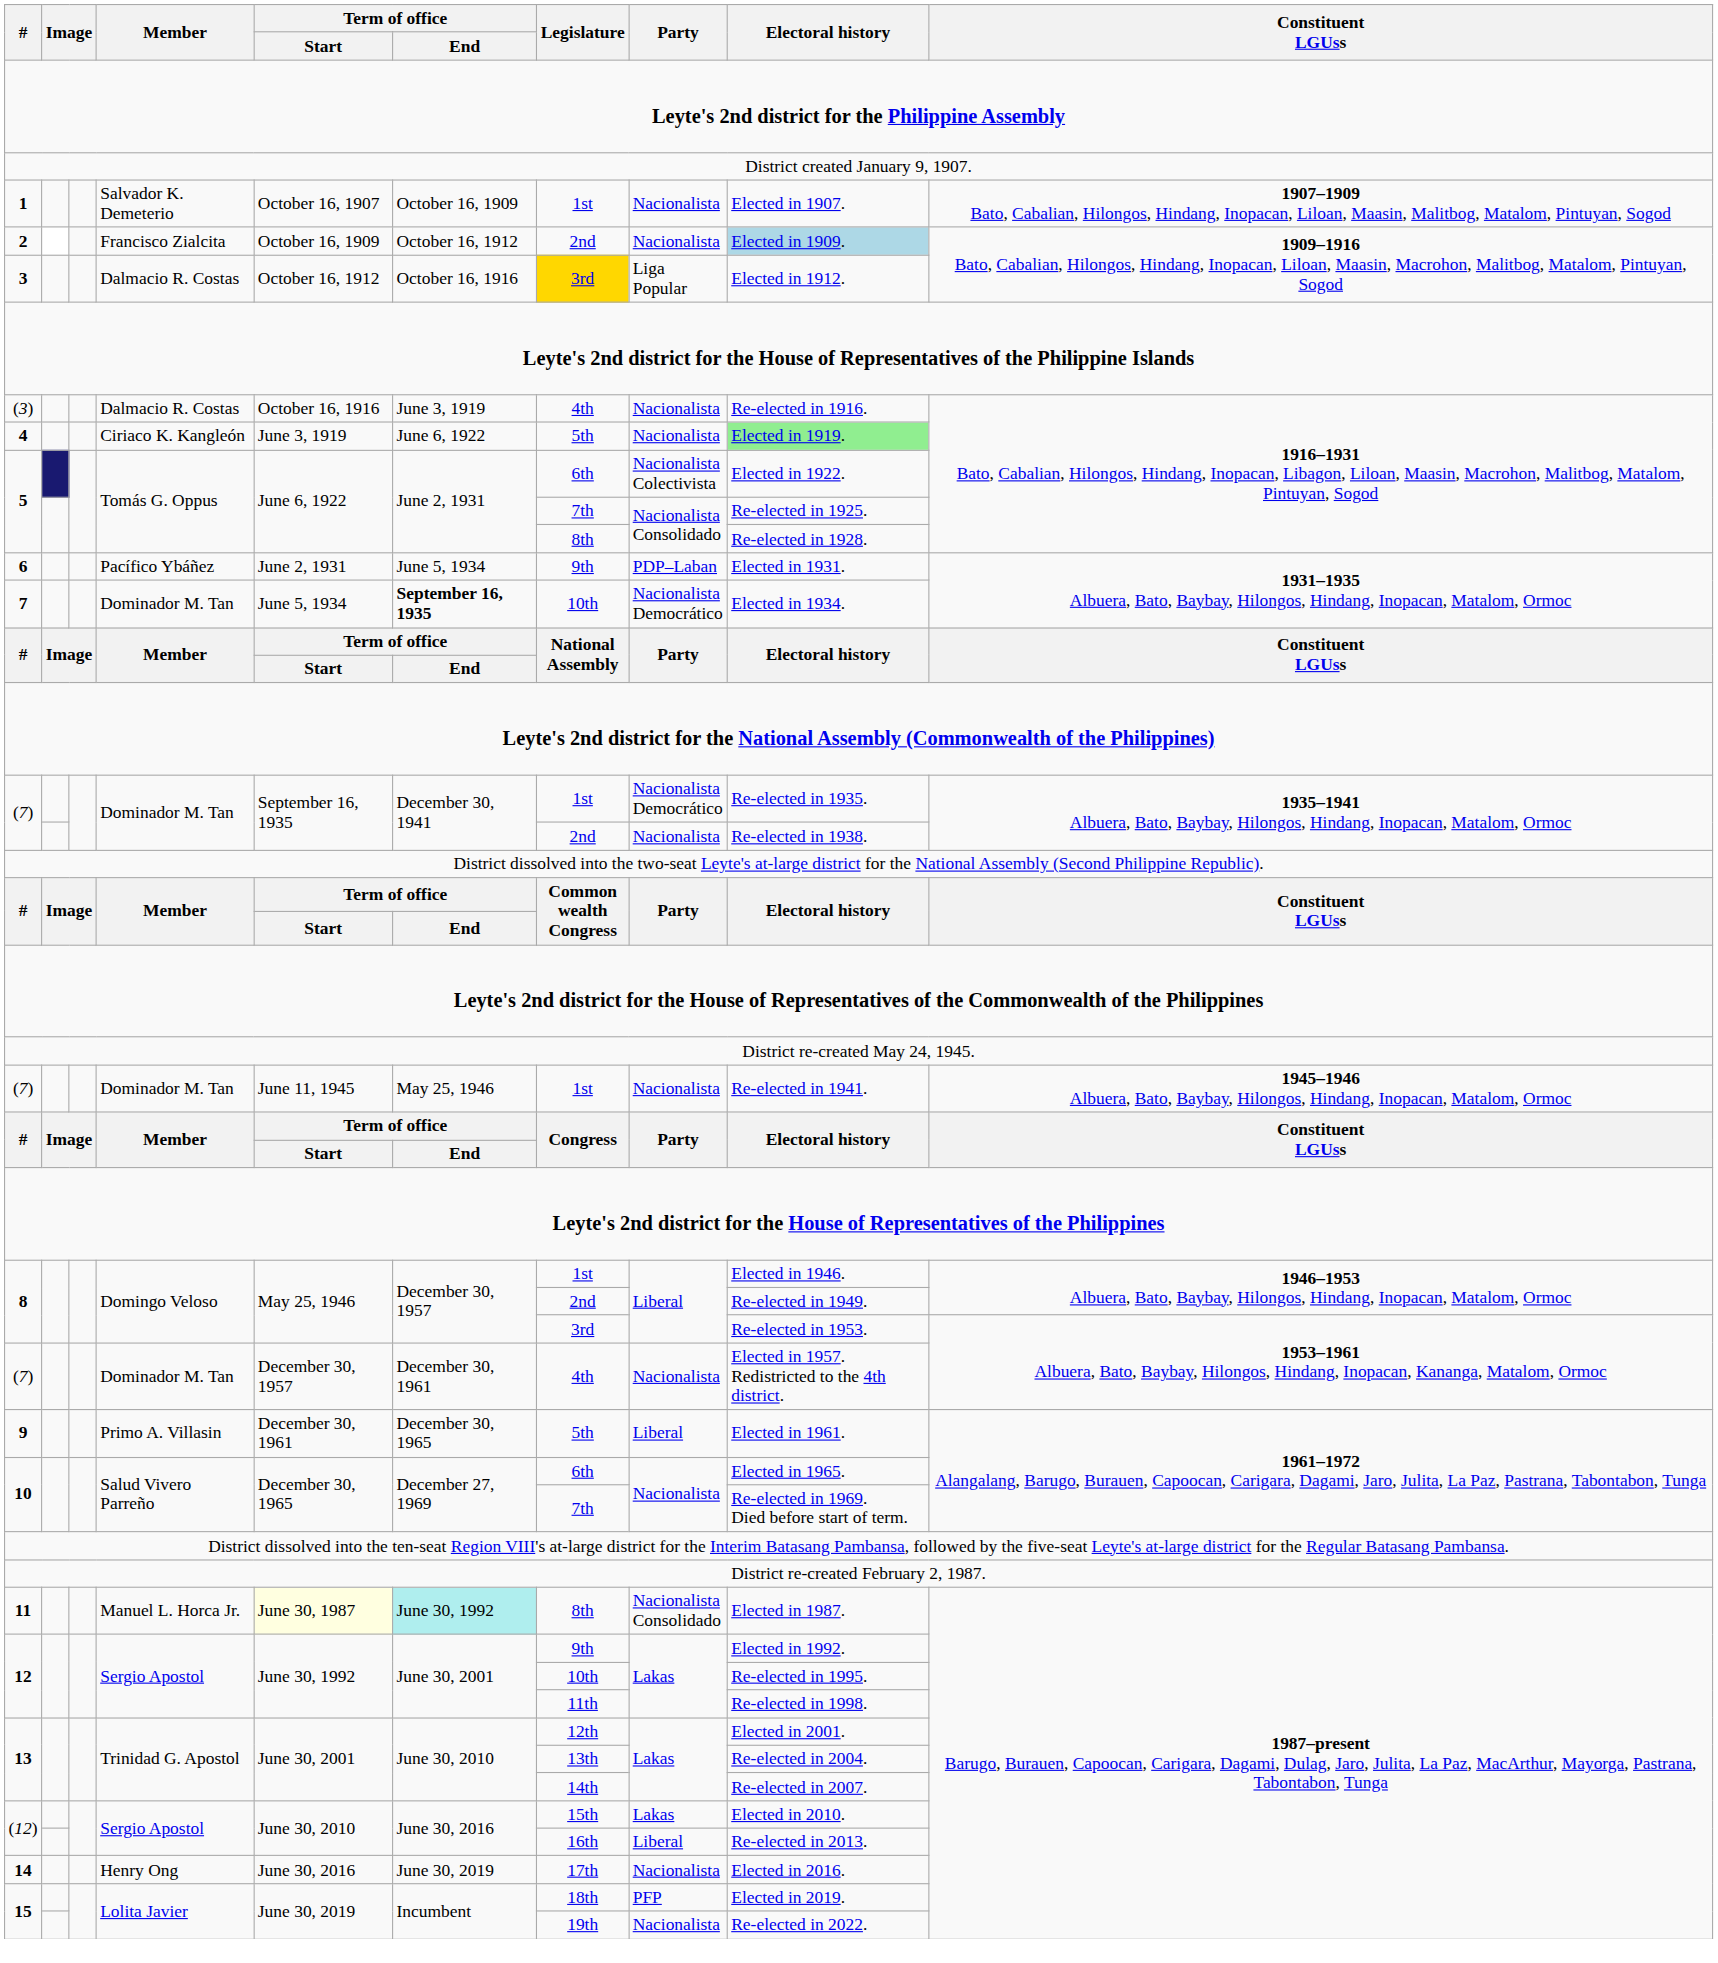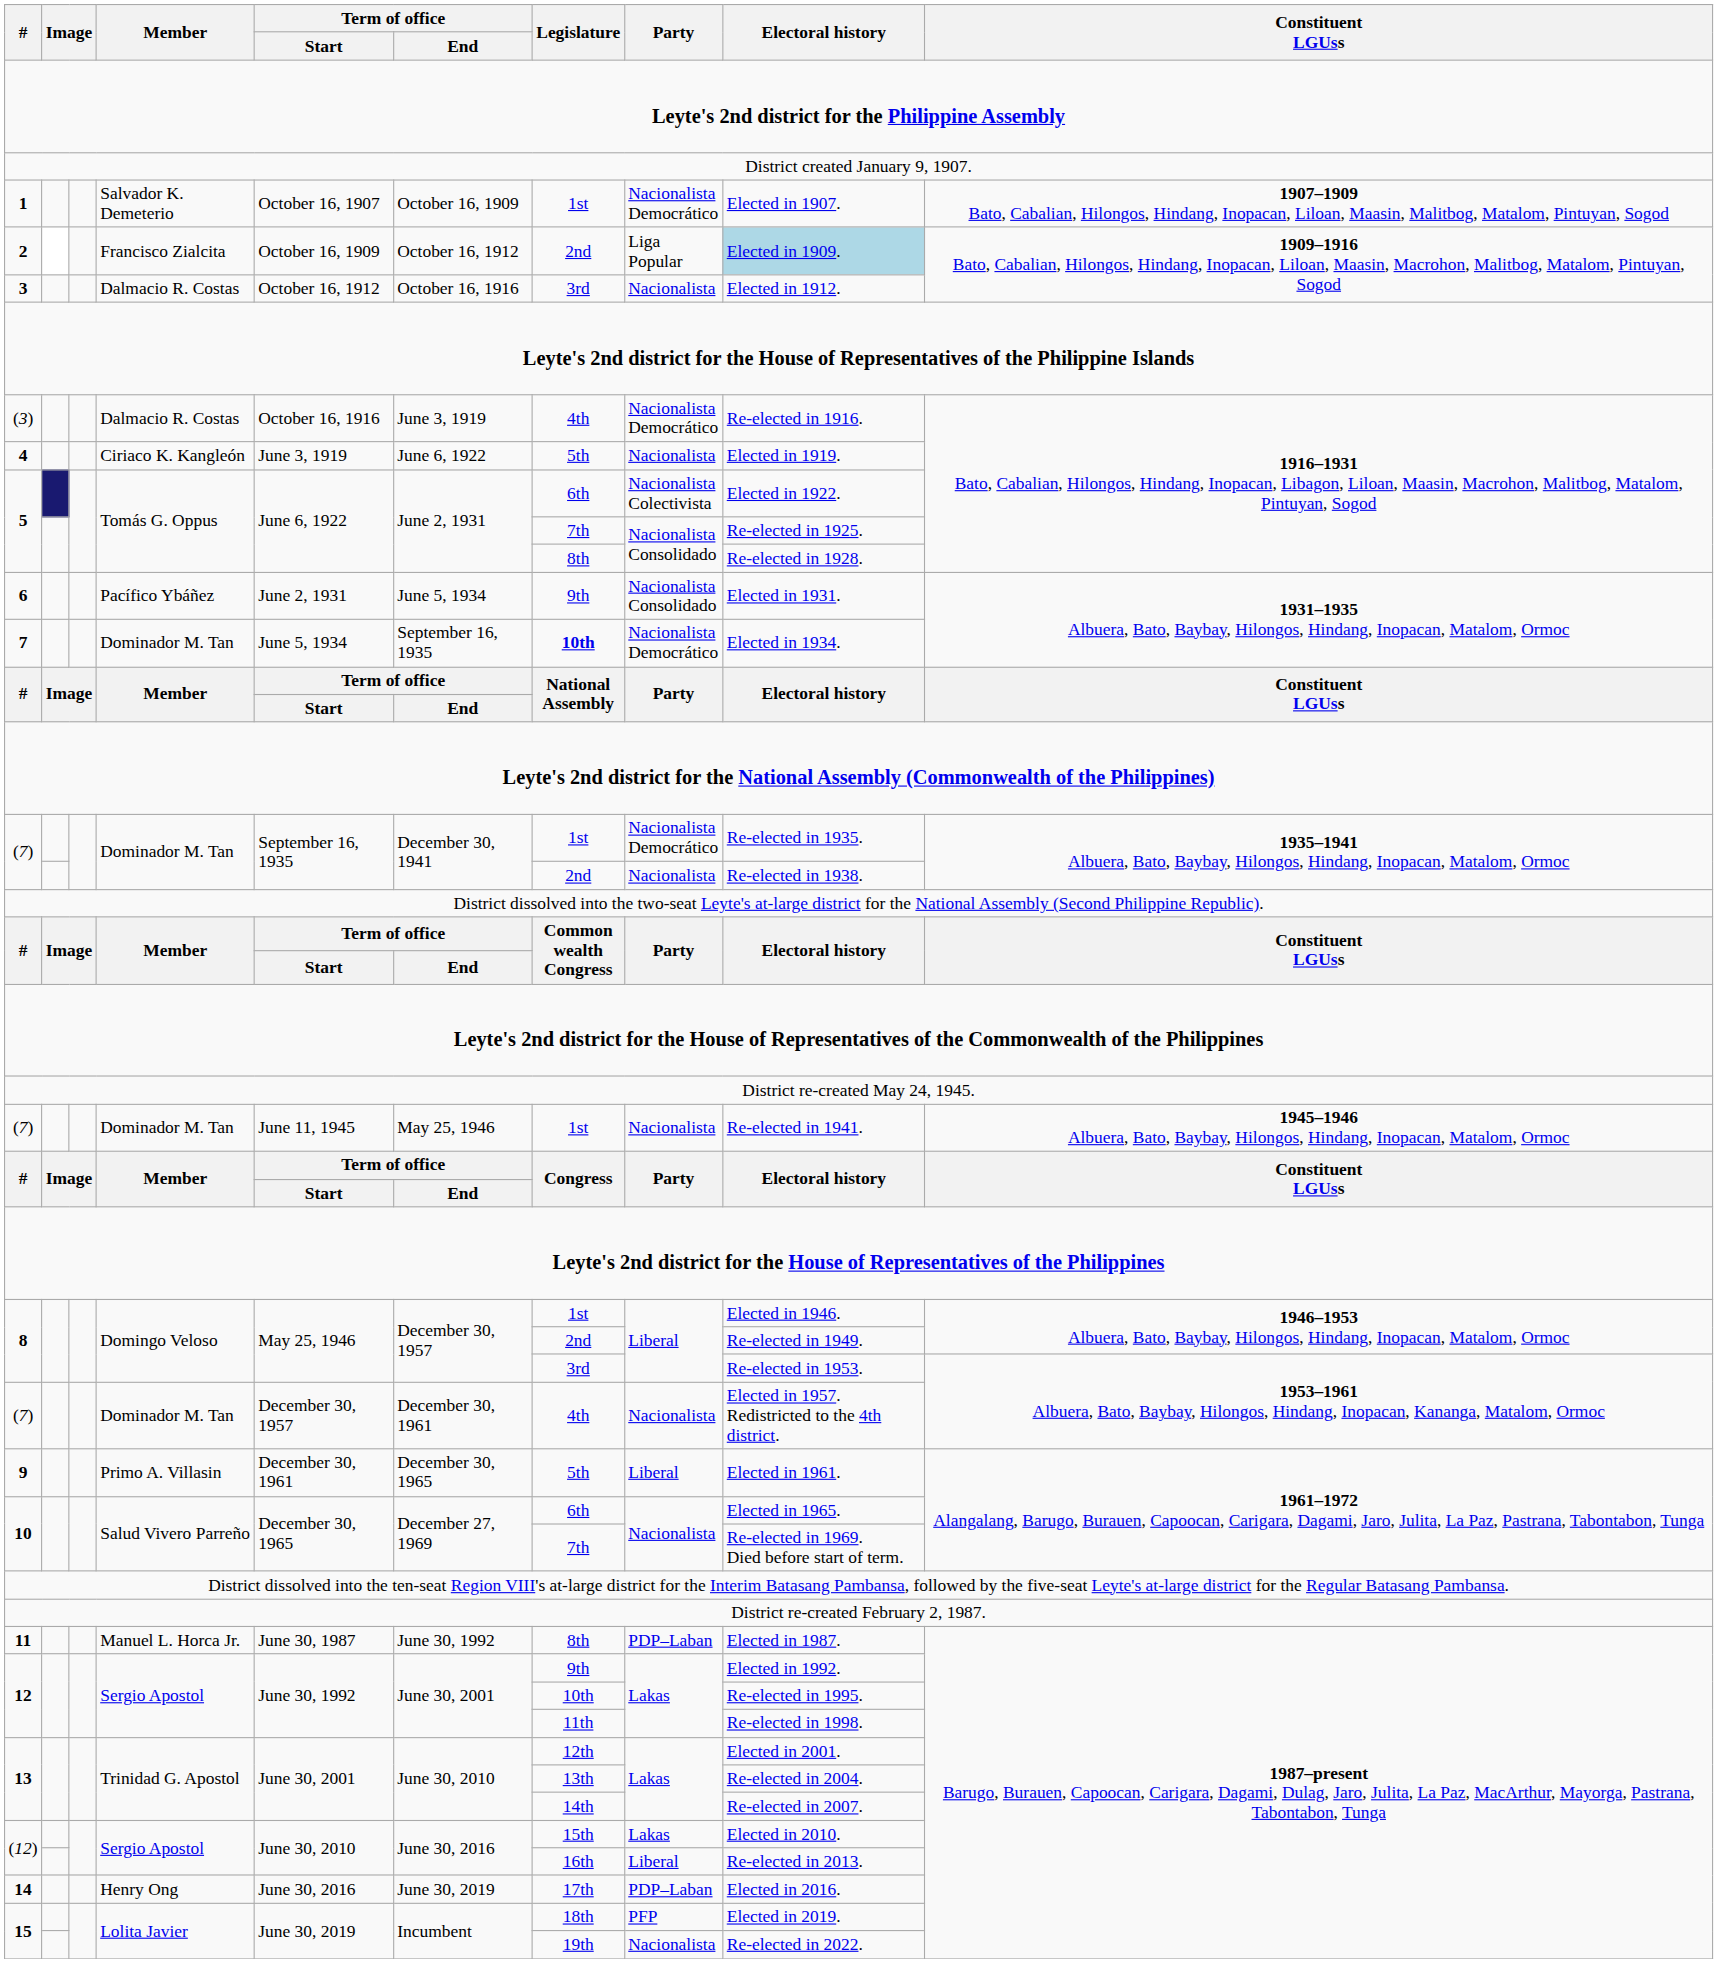(676, 203) Nacionalista -> (673, 203) Nacionalista Democrático
(676, 241) Nacionalista -> (655, 250) Liga Popular
(583, 278) gold background -> (578, 288) no background
(660, 278) Liga Popular -> (672, 288) Nacionalista
(676, 408) Nacionalista -> (673, 418) Nacionalista Democrático
(788, 436) lightgreen background -> (784, 455) no background
(675, 566) PDP–Laban -> (672, 595) Nacionalista Consolidado
(450, 603) bold -> (448, 643) normal
(583, 603) normal -> (578, 643) bold
(307, 1610) lightyellow background -> (307, 1640) no background
(445, 1610) paleturquoise background -> (446, 1640) no background
(677, 1610) Nacionalista Consolidado -> (670, 1640) PDP–Laban
(676, 1869) Nacionalista -> (670, 1889) PDP–Laban
